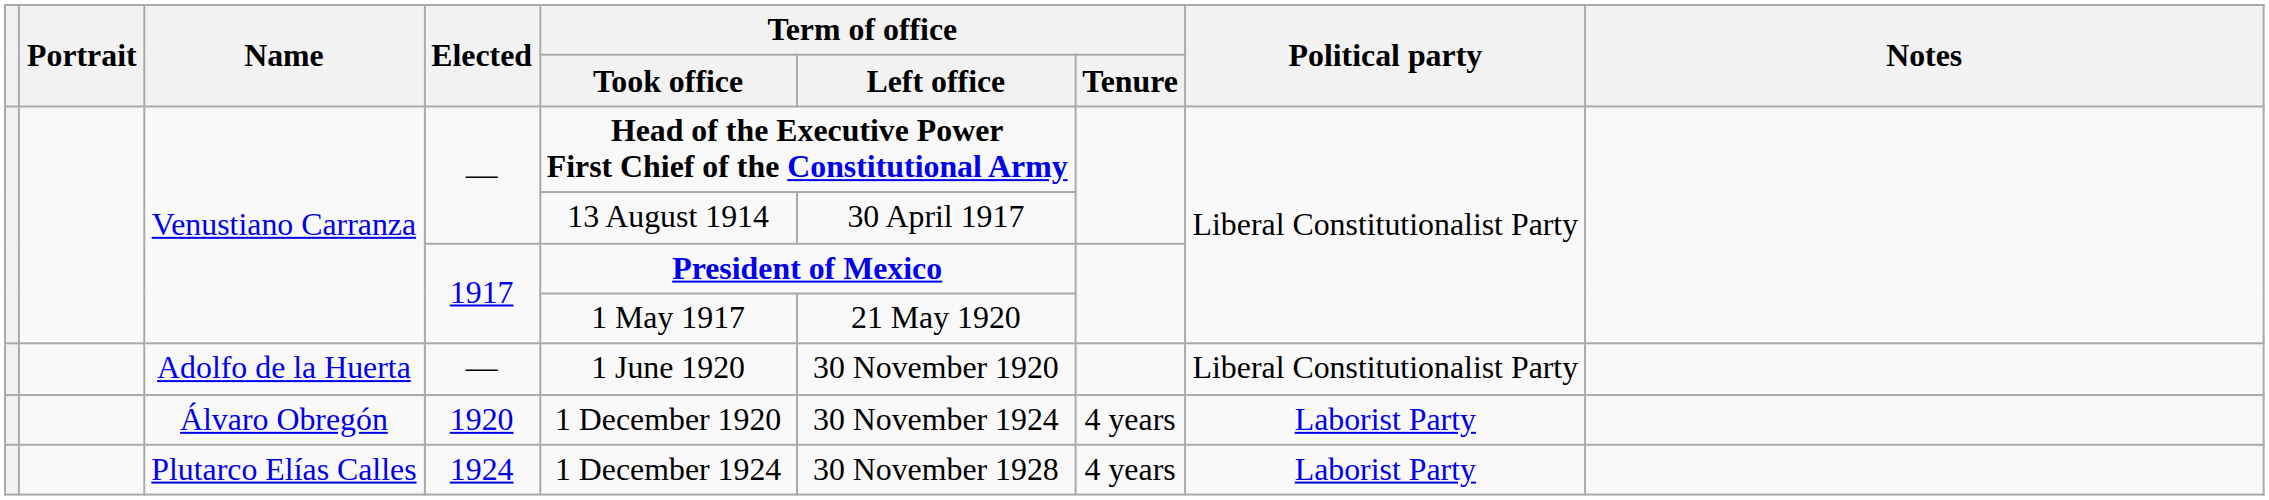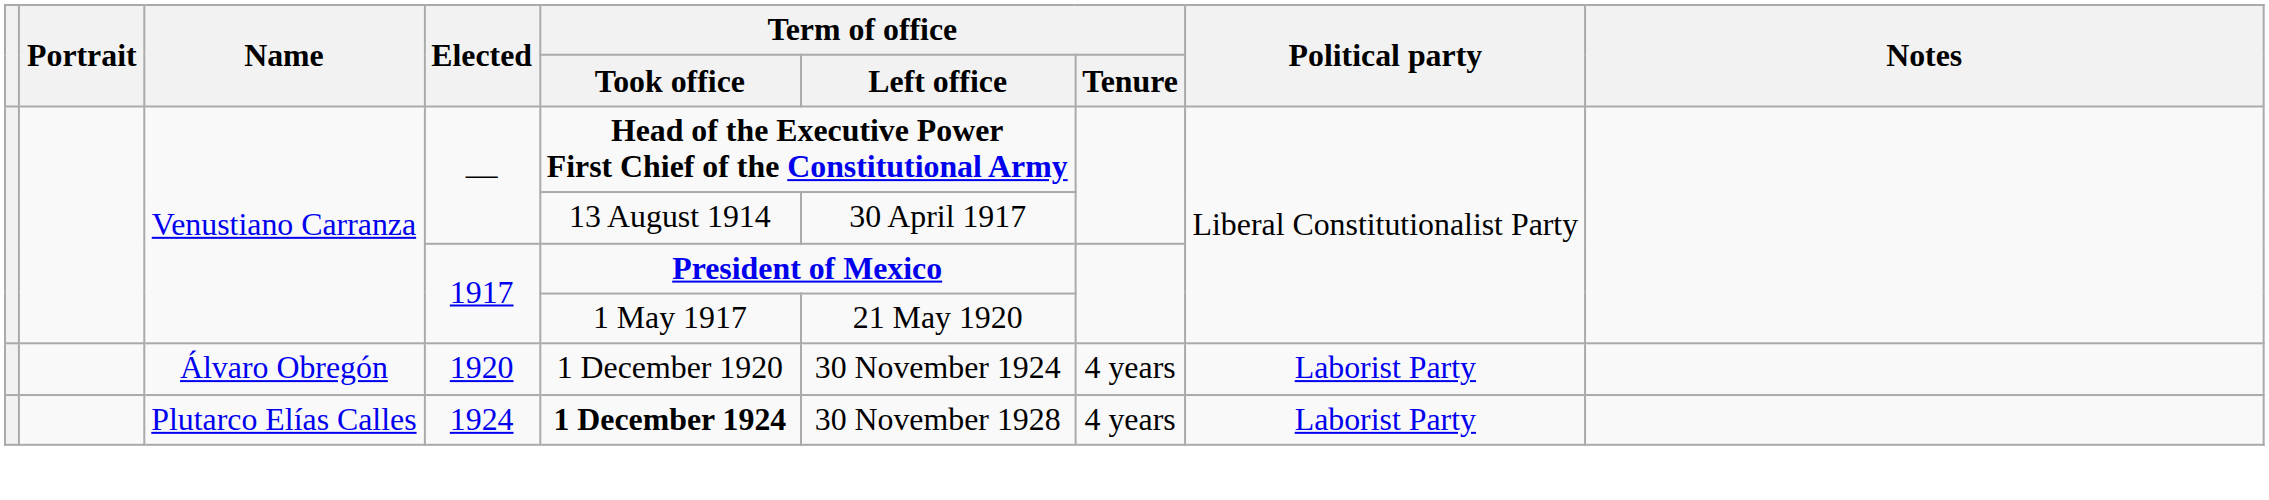- row: (284, 368)
(668, 469) normal -> (670, 419) bold
